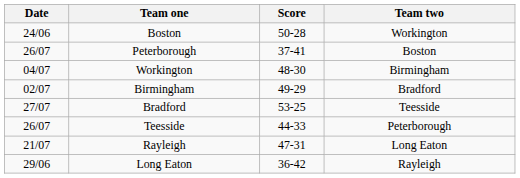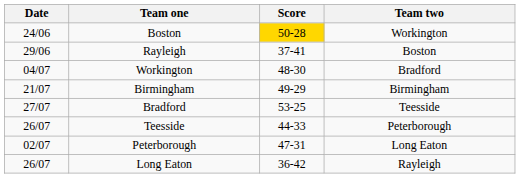(292, 32) no background -> (292, 32) gold background
(37, 51) 26/07 -> (37, 51) 29/06
(164, 51) Peterborough -> (164, 51) Rayleigh
(419, 70) Birmingham -> (419, 70) Bradford
(37, 88) 02/07 -> (37, 88) 21/07
(419, 88) Bradford -> (419, 88) Birmingham
(37, 145) 21/07 -> (37, 145) 02/07
(164, 145) Rayleigh -> (164, 145) Peterborough
(37, 164) 29/06 -> (37, 164) 26/07
